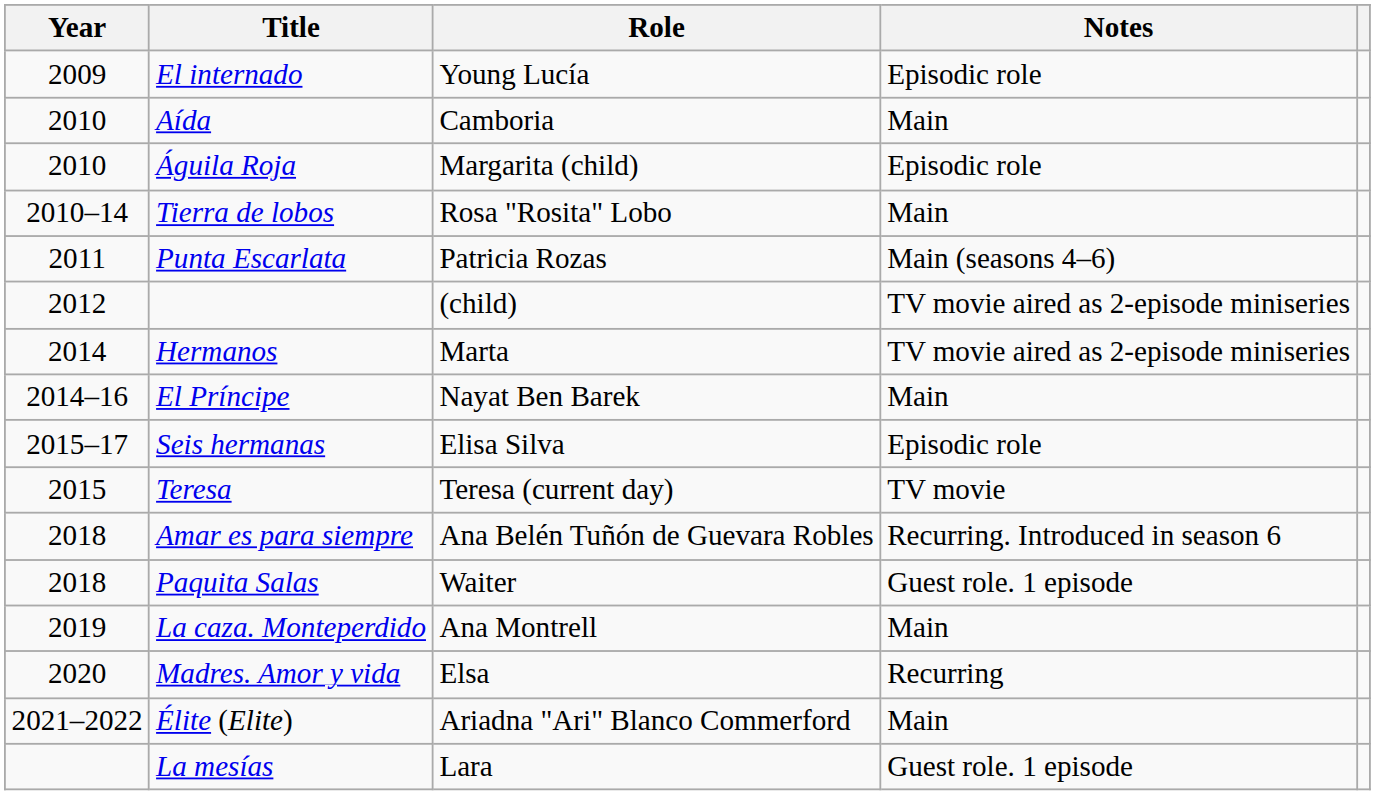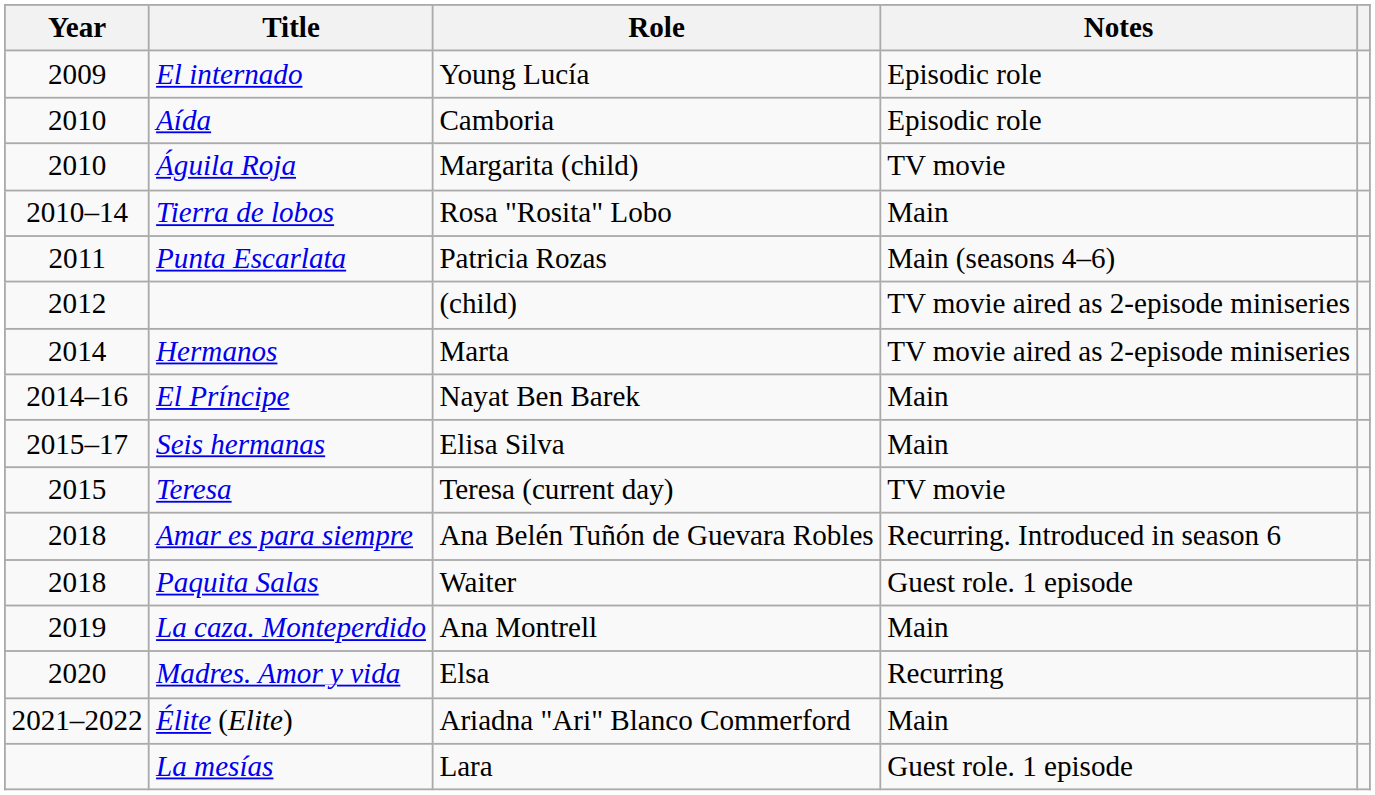(918, 119) Main -> (964, 119) Episodic role
(964, 166) Episodic role -> (946, 166) TV movie
(964, 443) Episodic role -> (918, 443) Main
